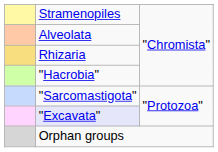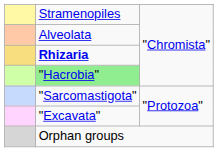(62, 55) normal -> (64, 55) bold
(69, 75) no background -> (69, 75) lightgreen background
(70, 116) lavender background -> (70, 116) no background
